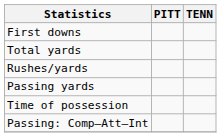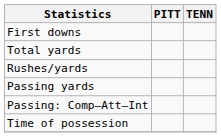rows swapped: (78, 123) <-> (68, 105)
